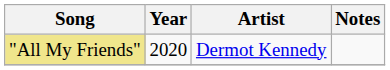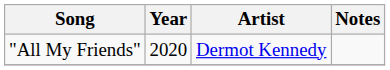(75, 49) khaki background -> (75, 49) no background
